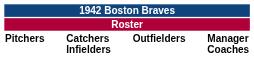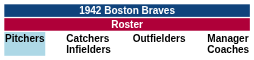(25, 38) no background -> (25, 38) lightblue background
